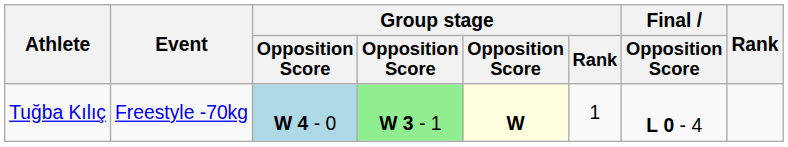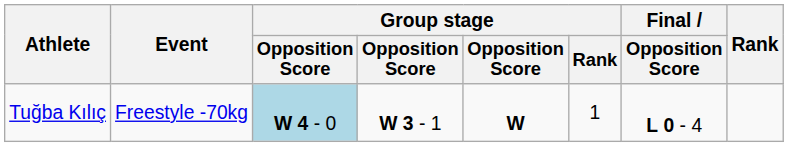(410, 124) lightgreen background -> (410, 124) no background
(516, 124) lightyellow background -> (516, 124) no background
